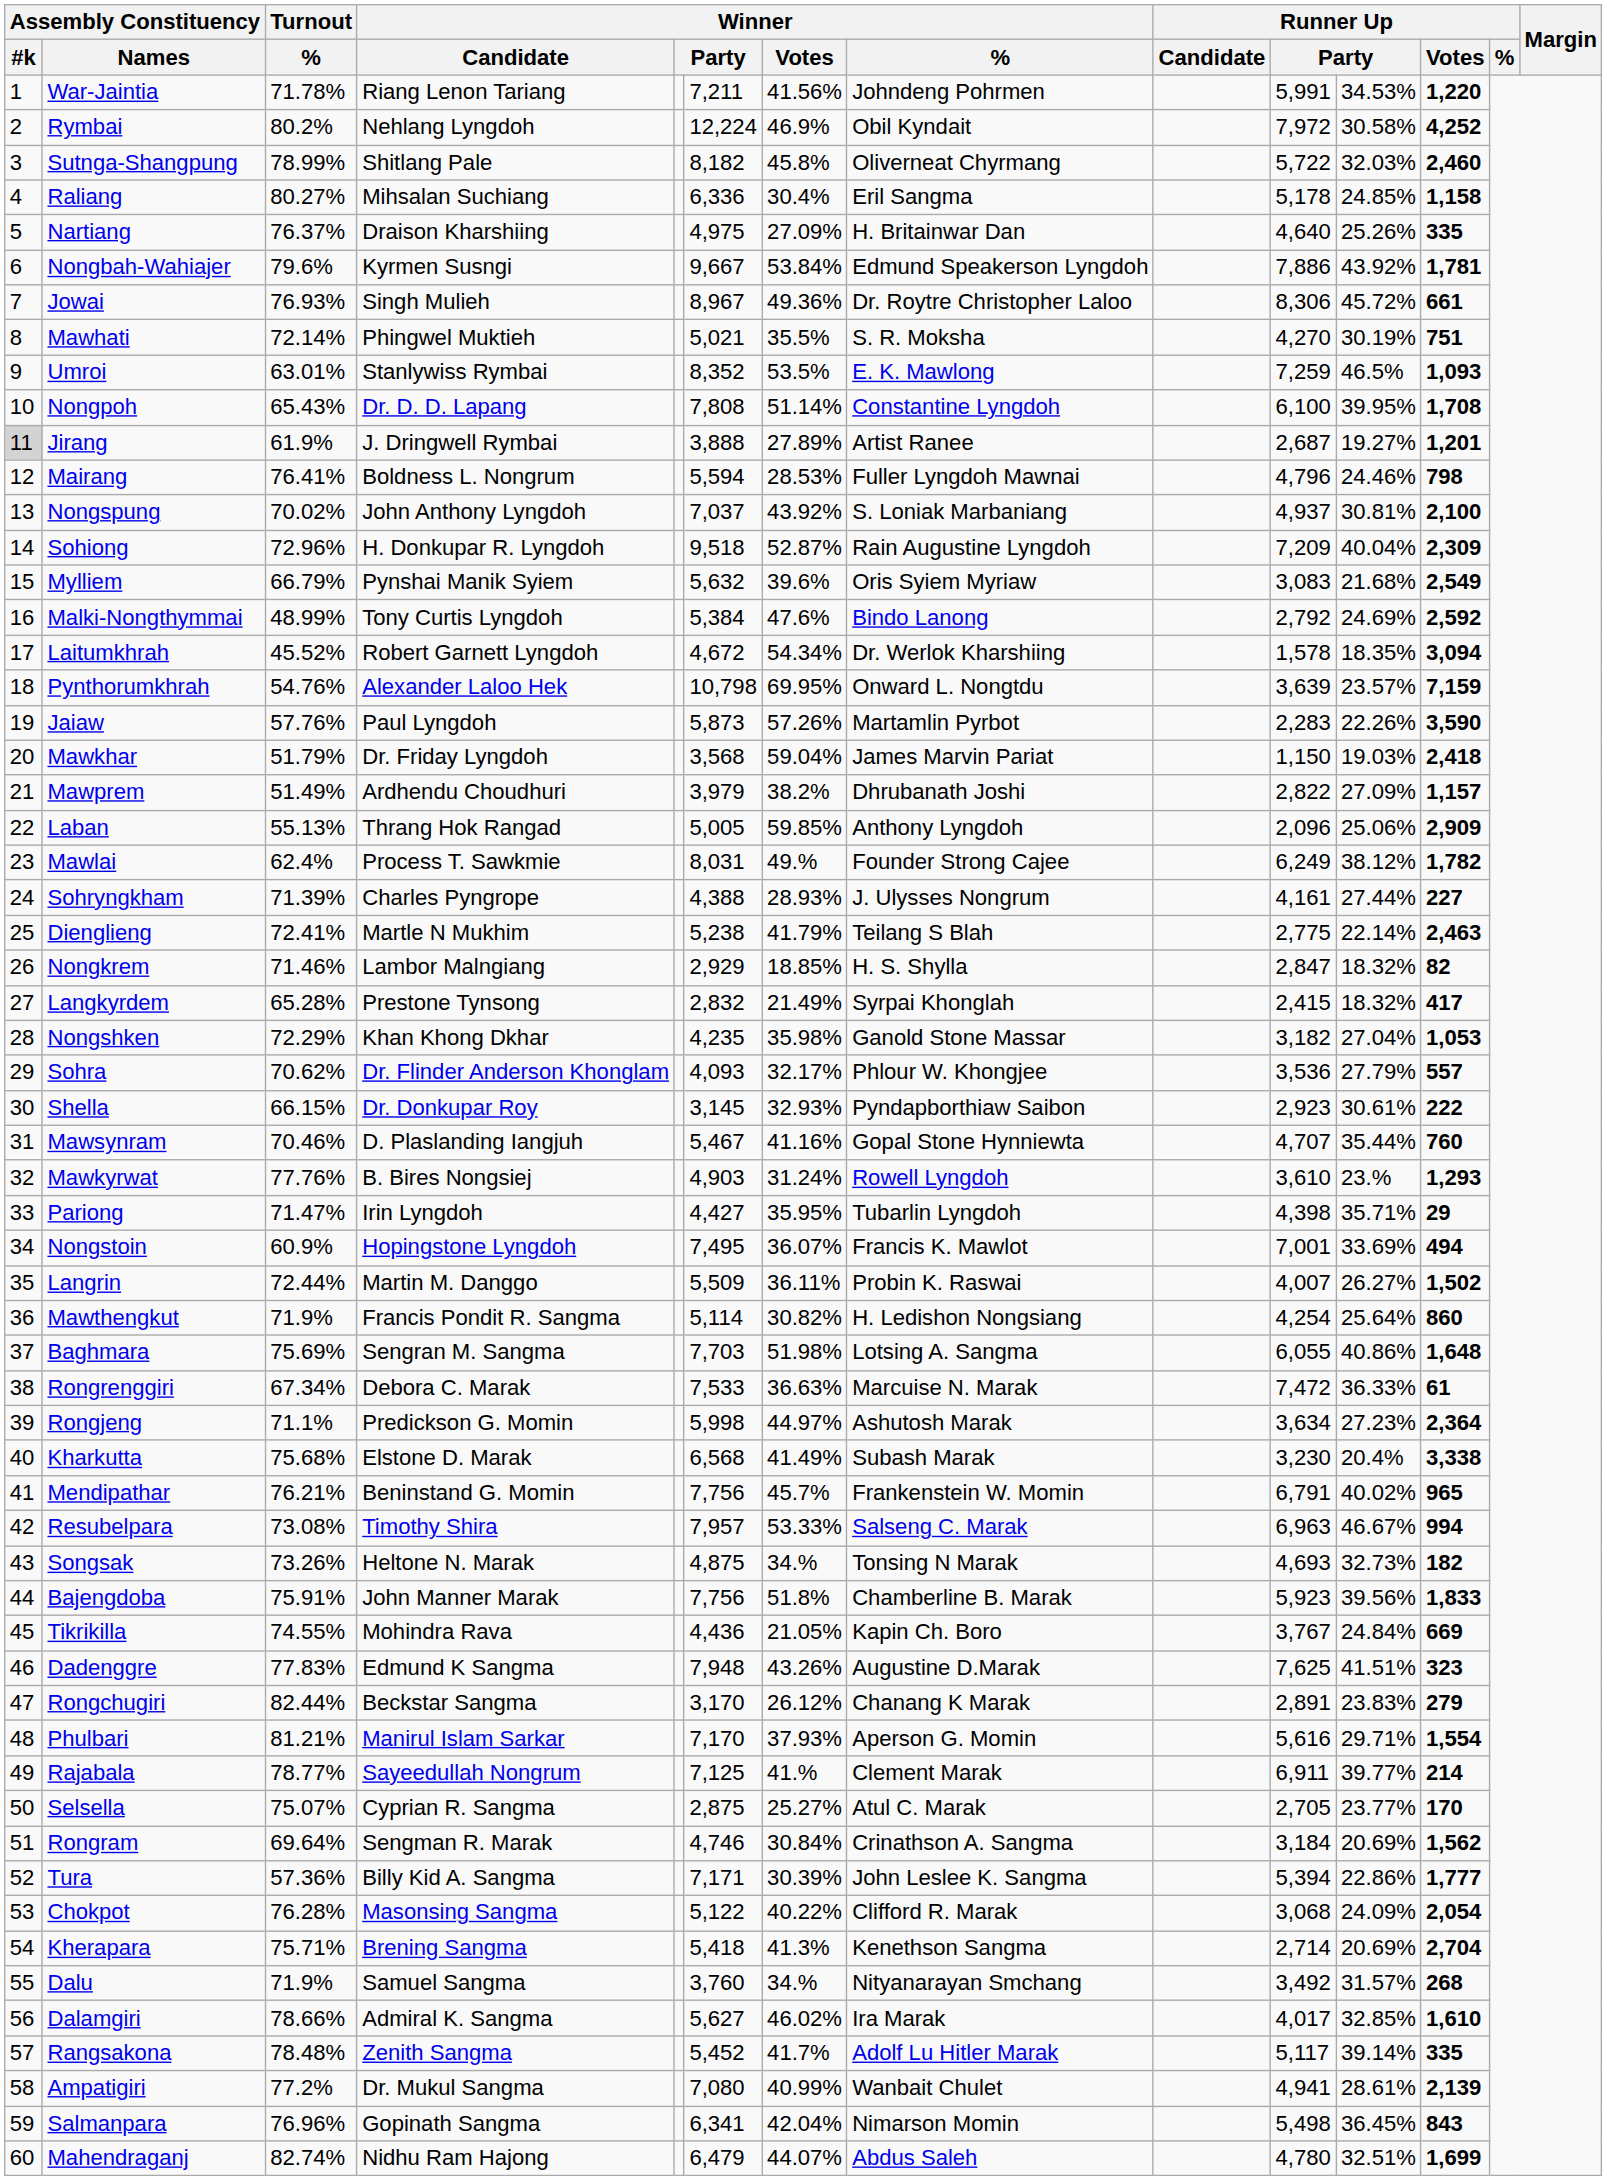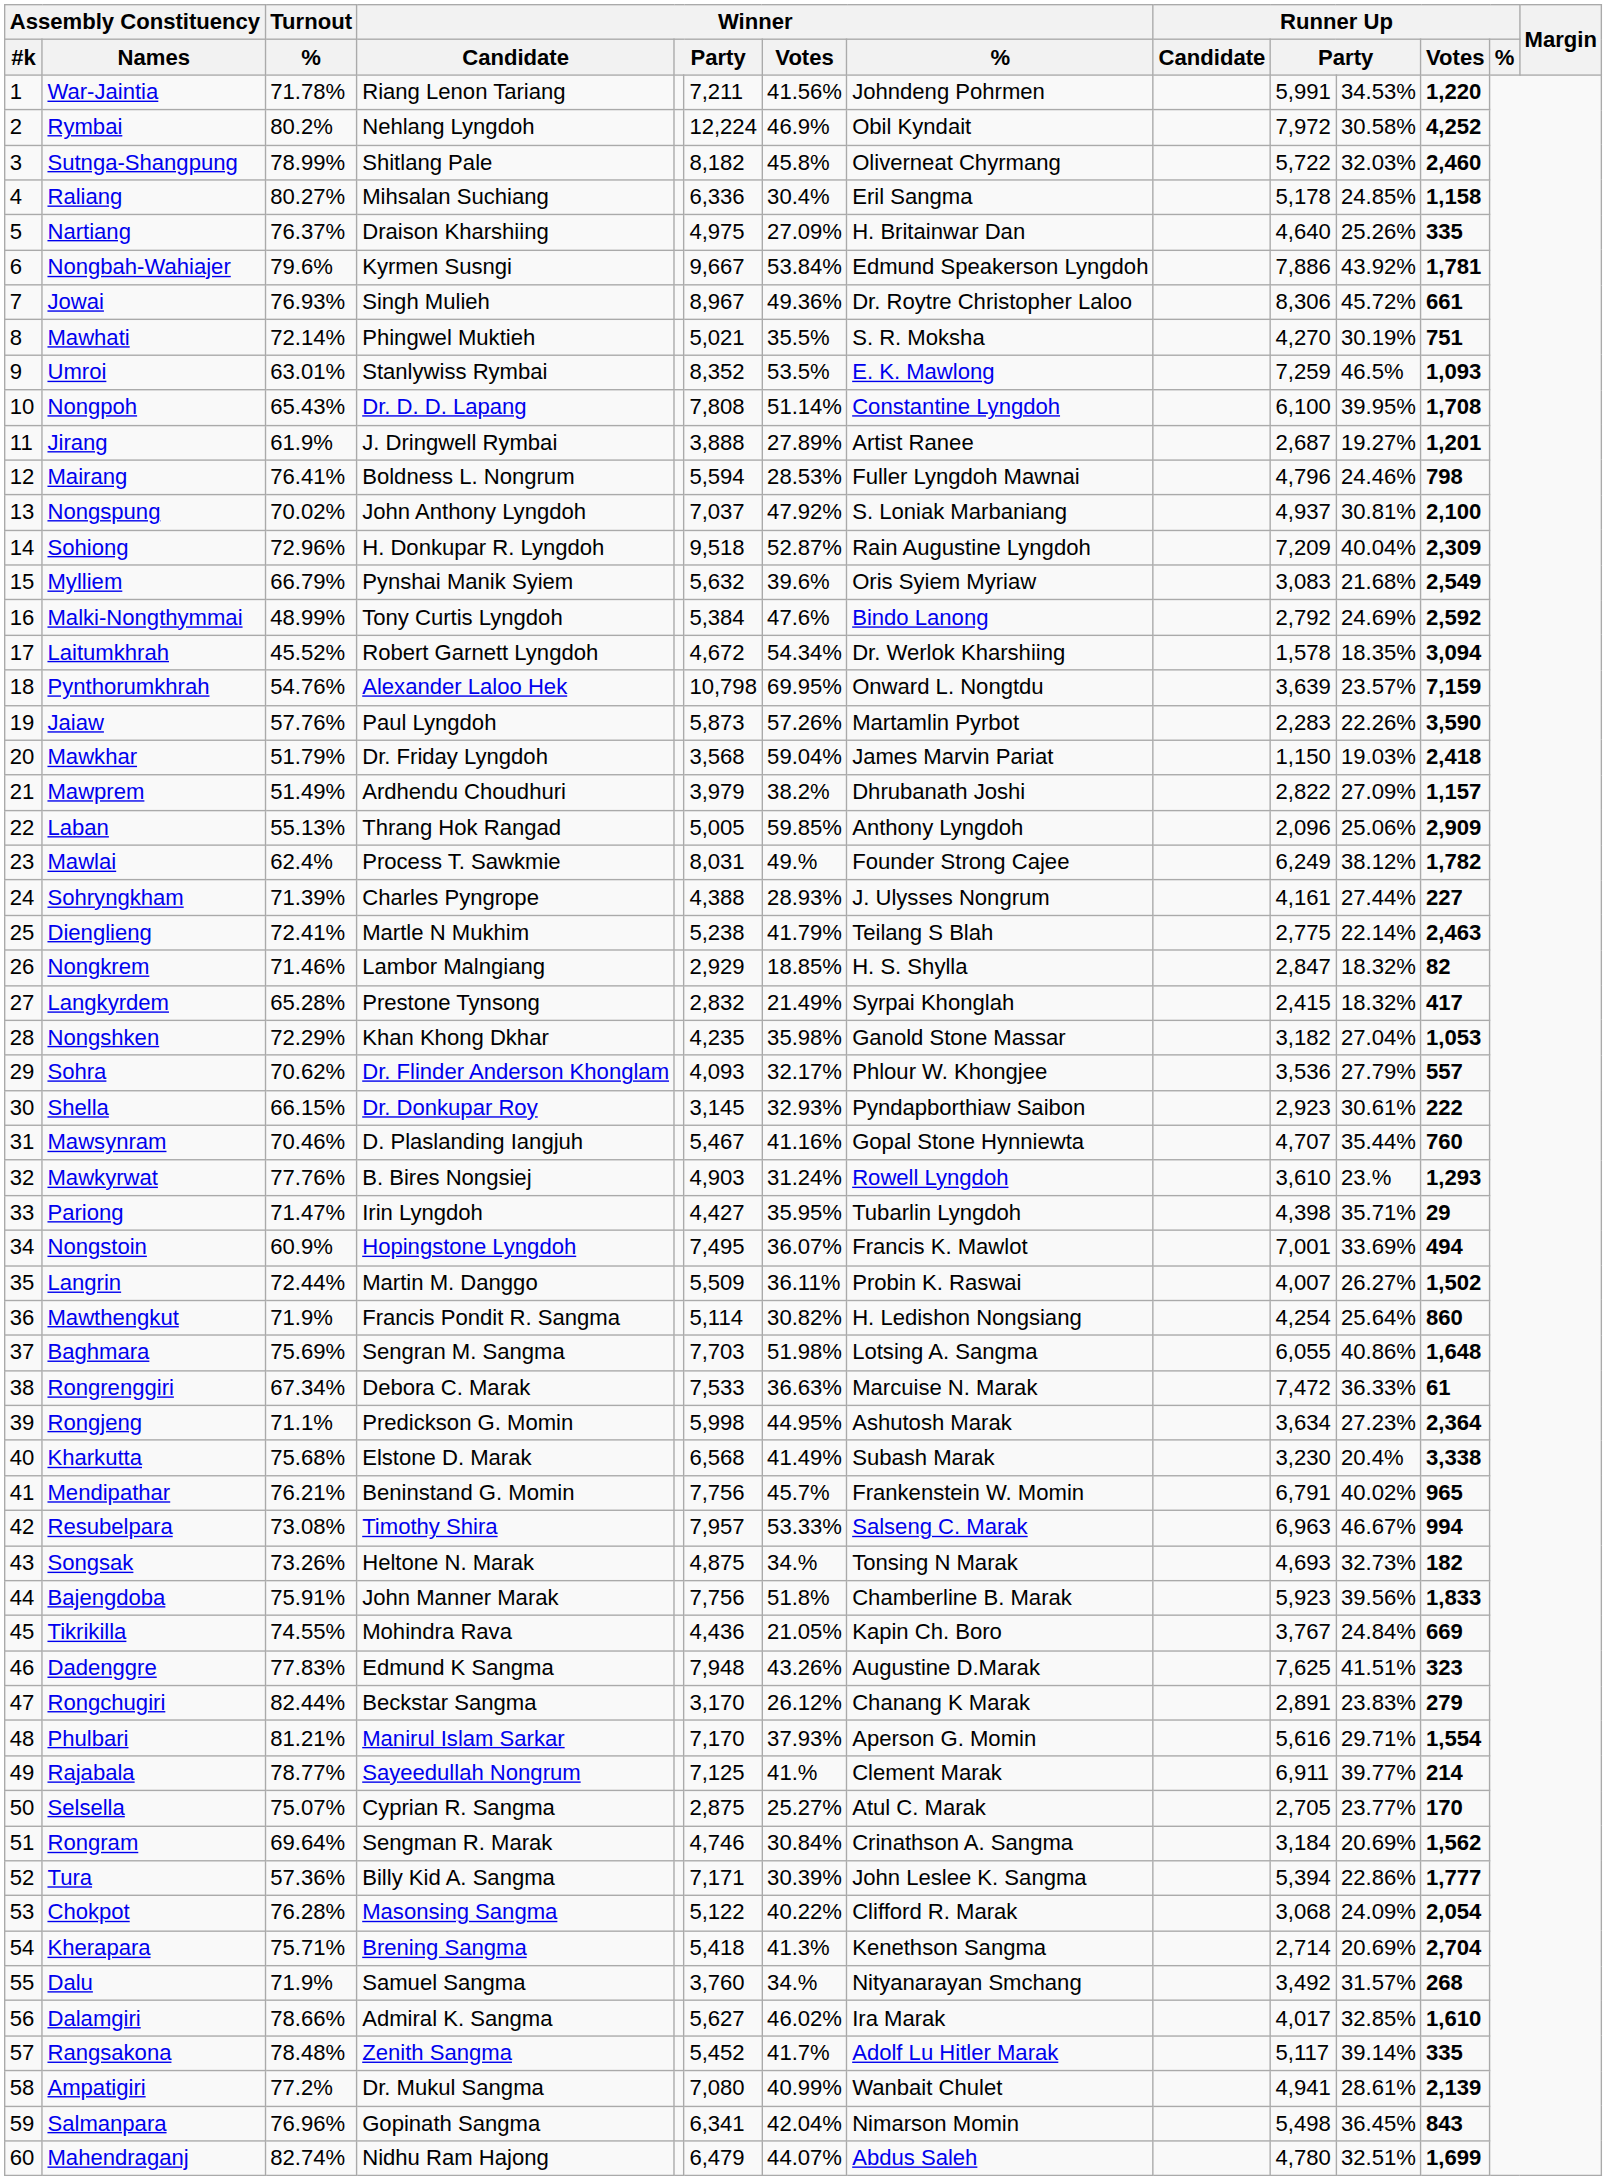(21, 442) lightgrey background -> (21, 442) no background
(805, 512) 43.92% -> (805, 512) 47.92%
(805, 1422) 44.97% -> (805, 1422) 44.95%
